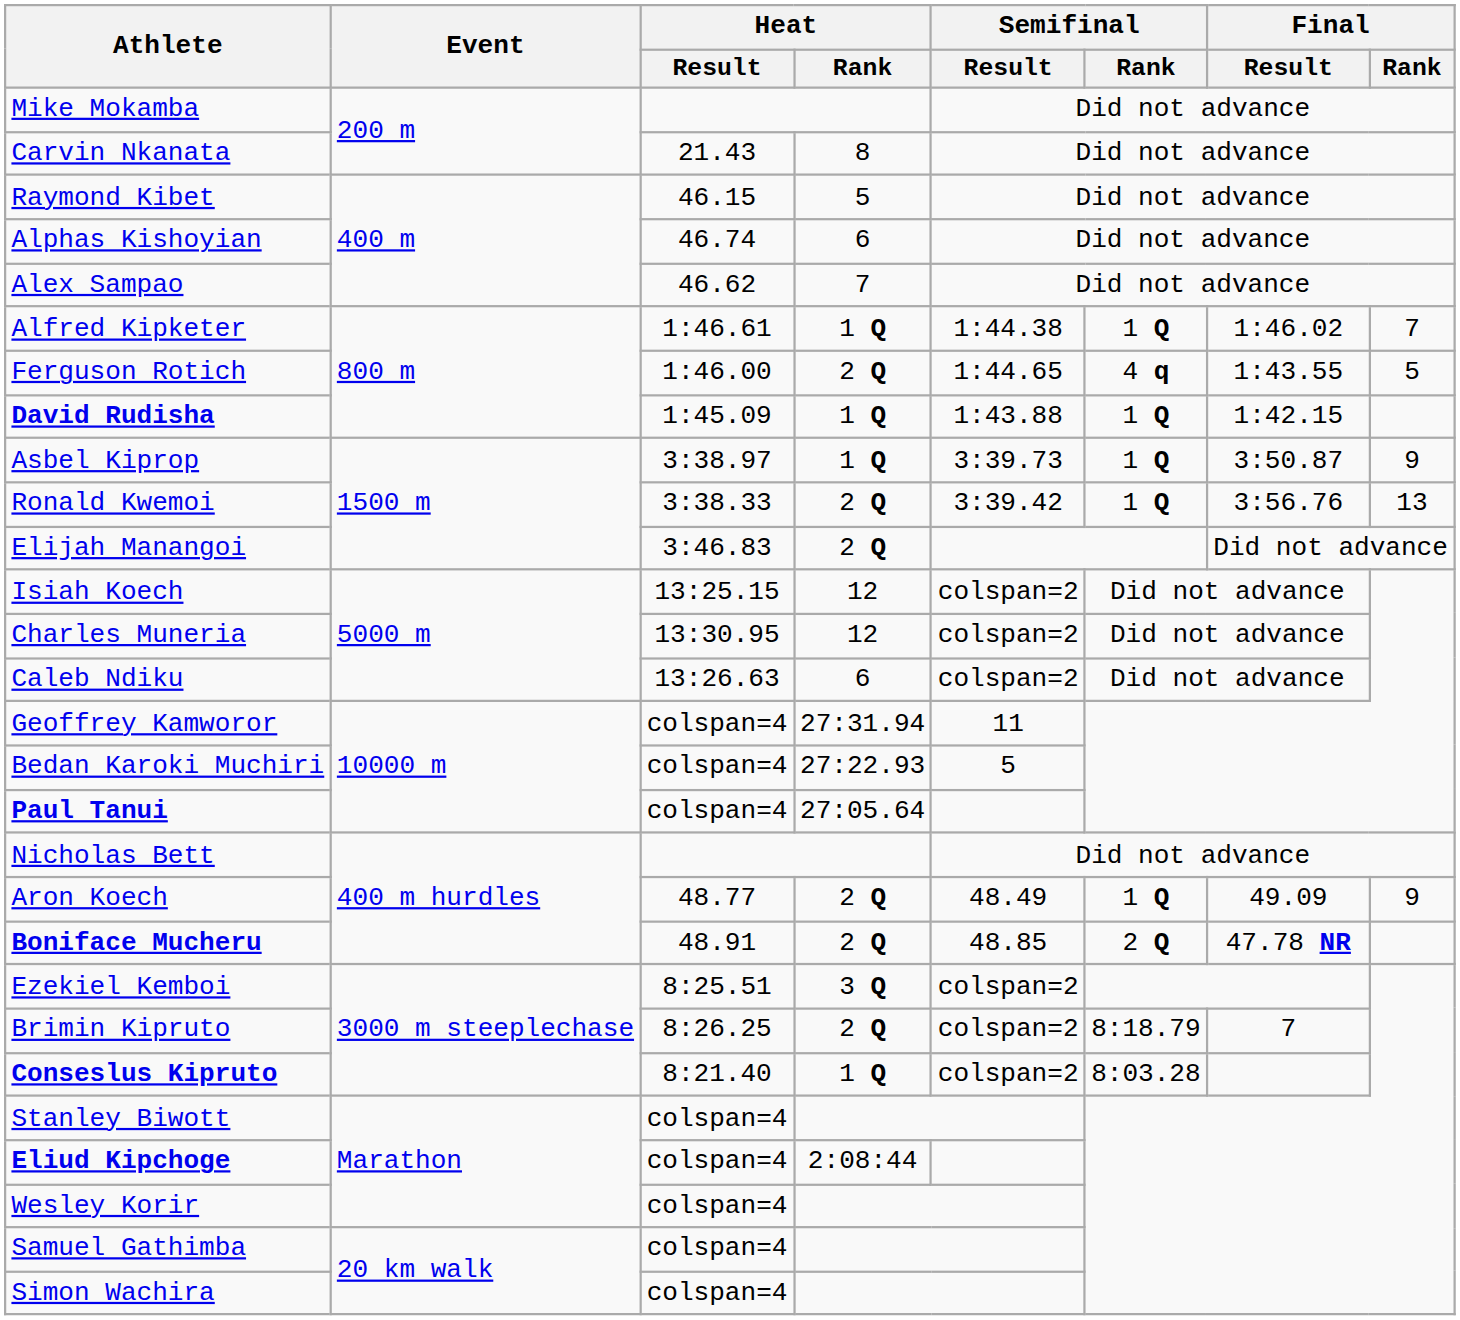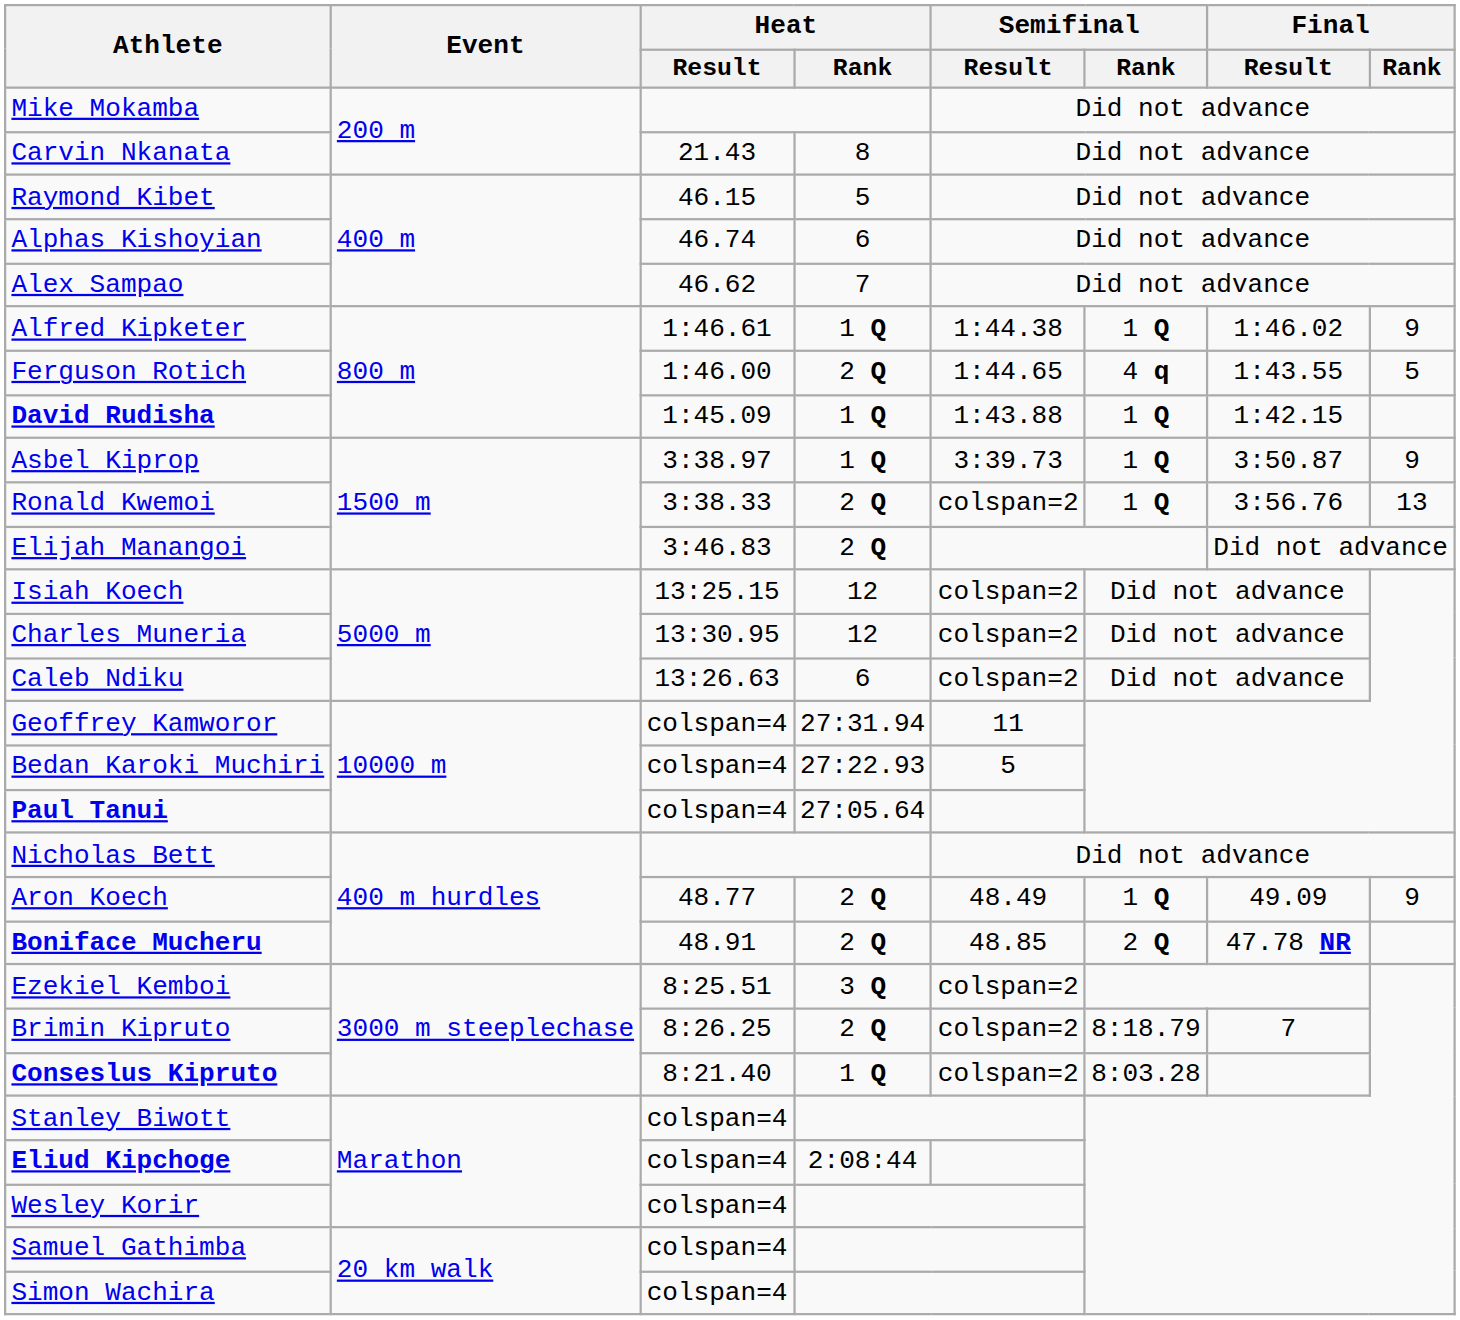(1412, 329) 7 -> (1412, 329) 9
(1008, 504) 3:39.42 -> (1008, 504) colspan=2
